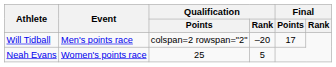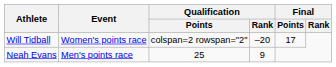(97, 40) Men's points race -> (104, 40) Women's points race
(104, 55) Women's points race -> (97, 55) Men's points race
(262, 55) 5 -> (262, 55) 9
